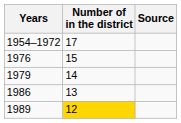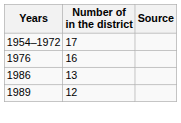(71, 59) 15 -> (71, 59) 16
- row: (19, 76)
(71, 110) gold background -> (71, 93) no background
